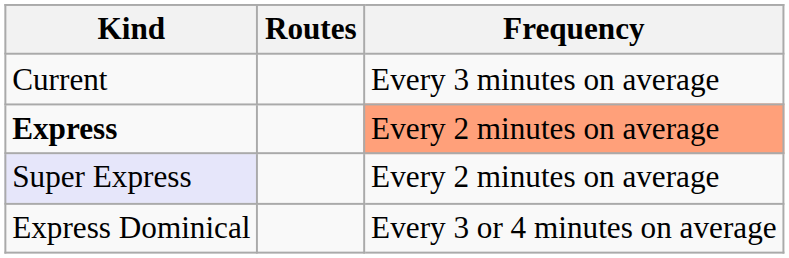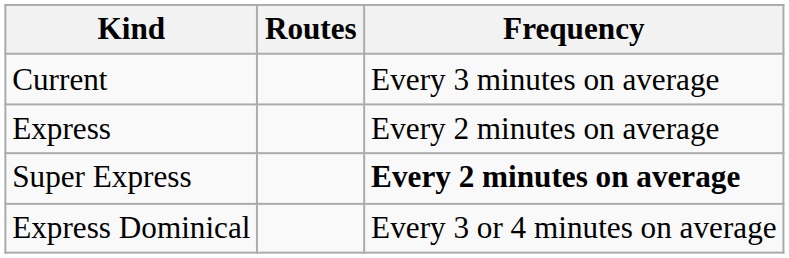(65, 128) bold -> (62, 128) normal
(545, 128) lightsalmon background -> (545, 128) no background
(102, 177) lavender background -> (102, 177) no background
(545, 177) normal -> (556, 177) bold
